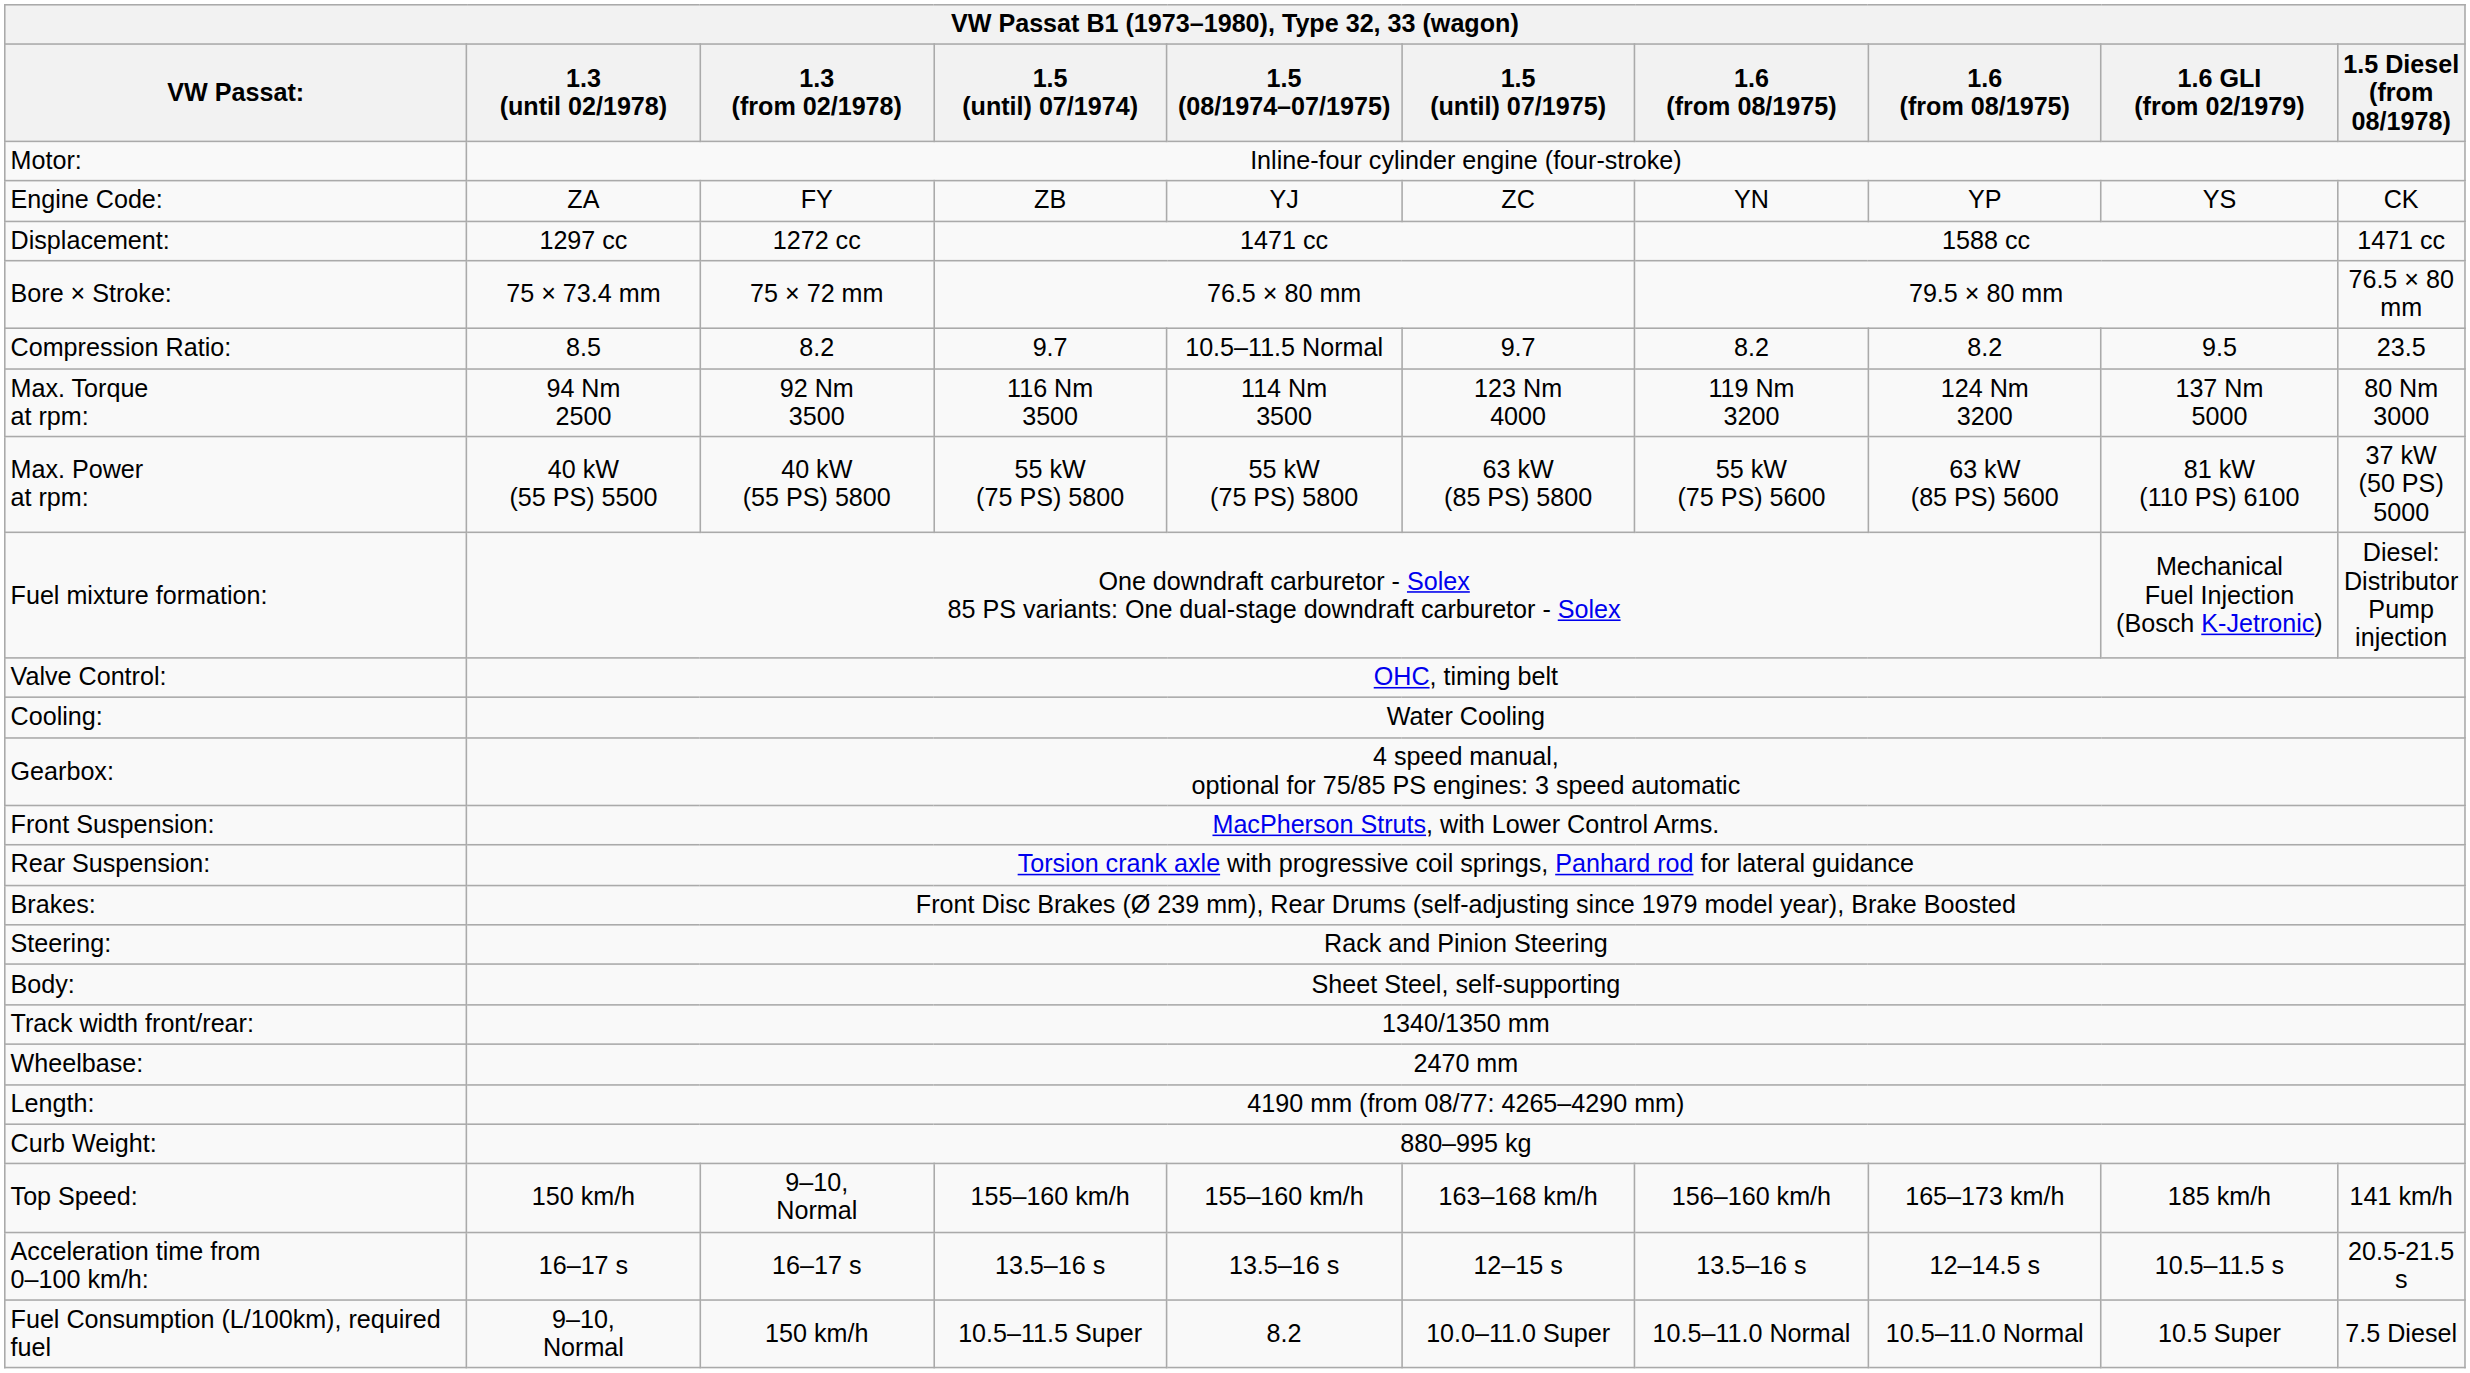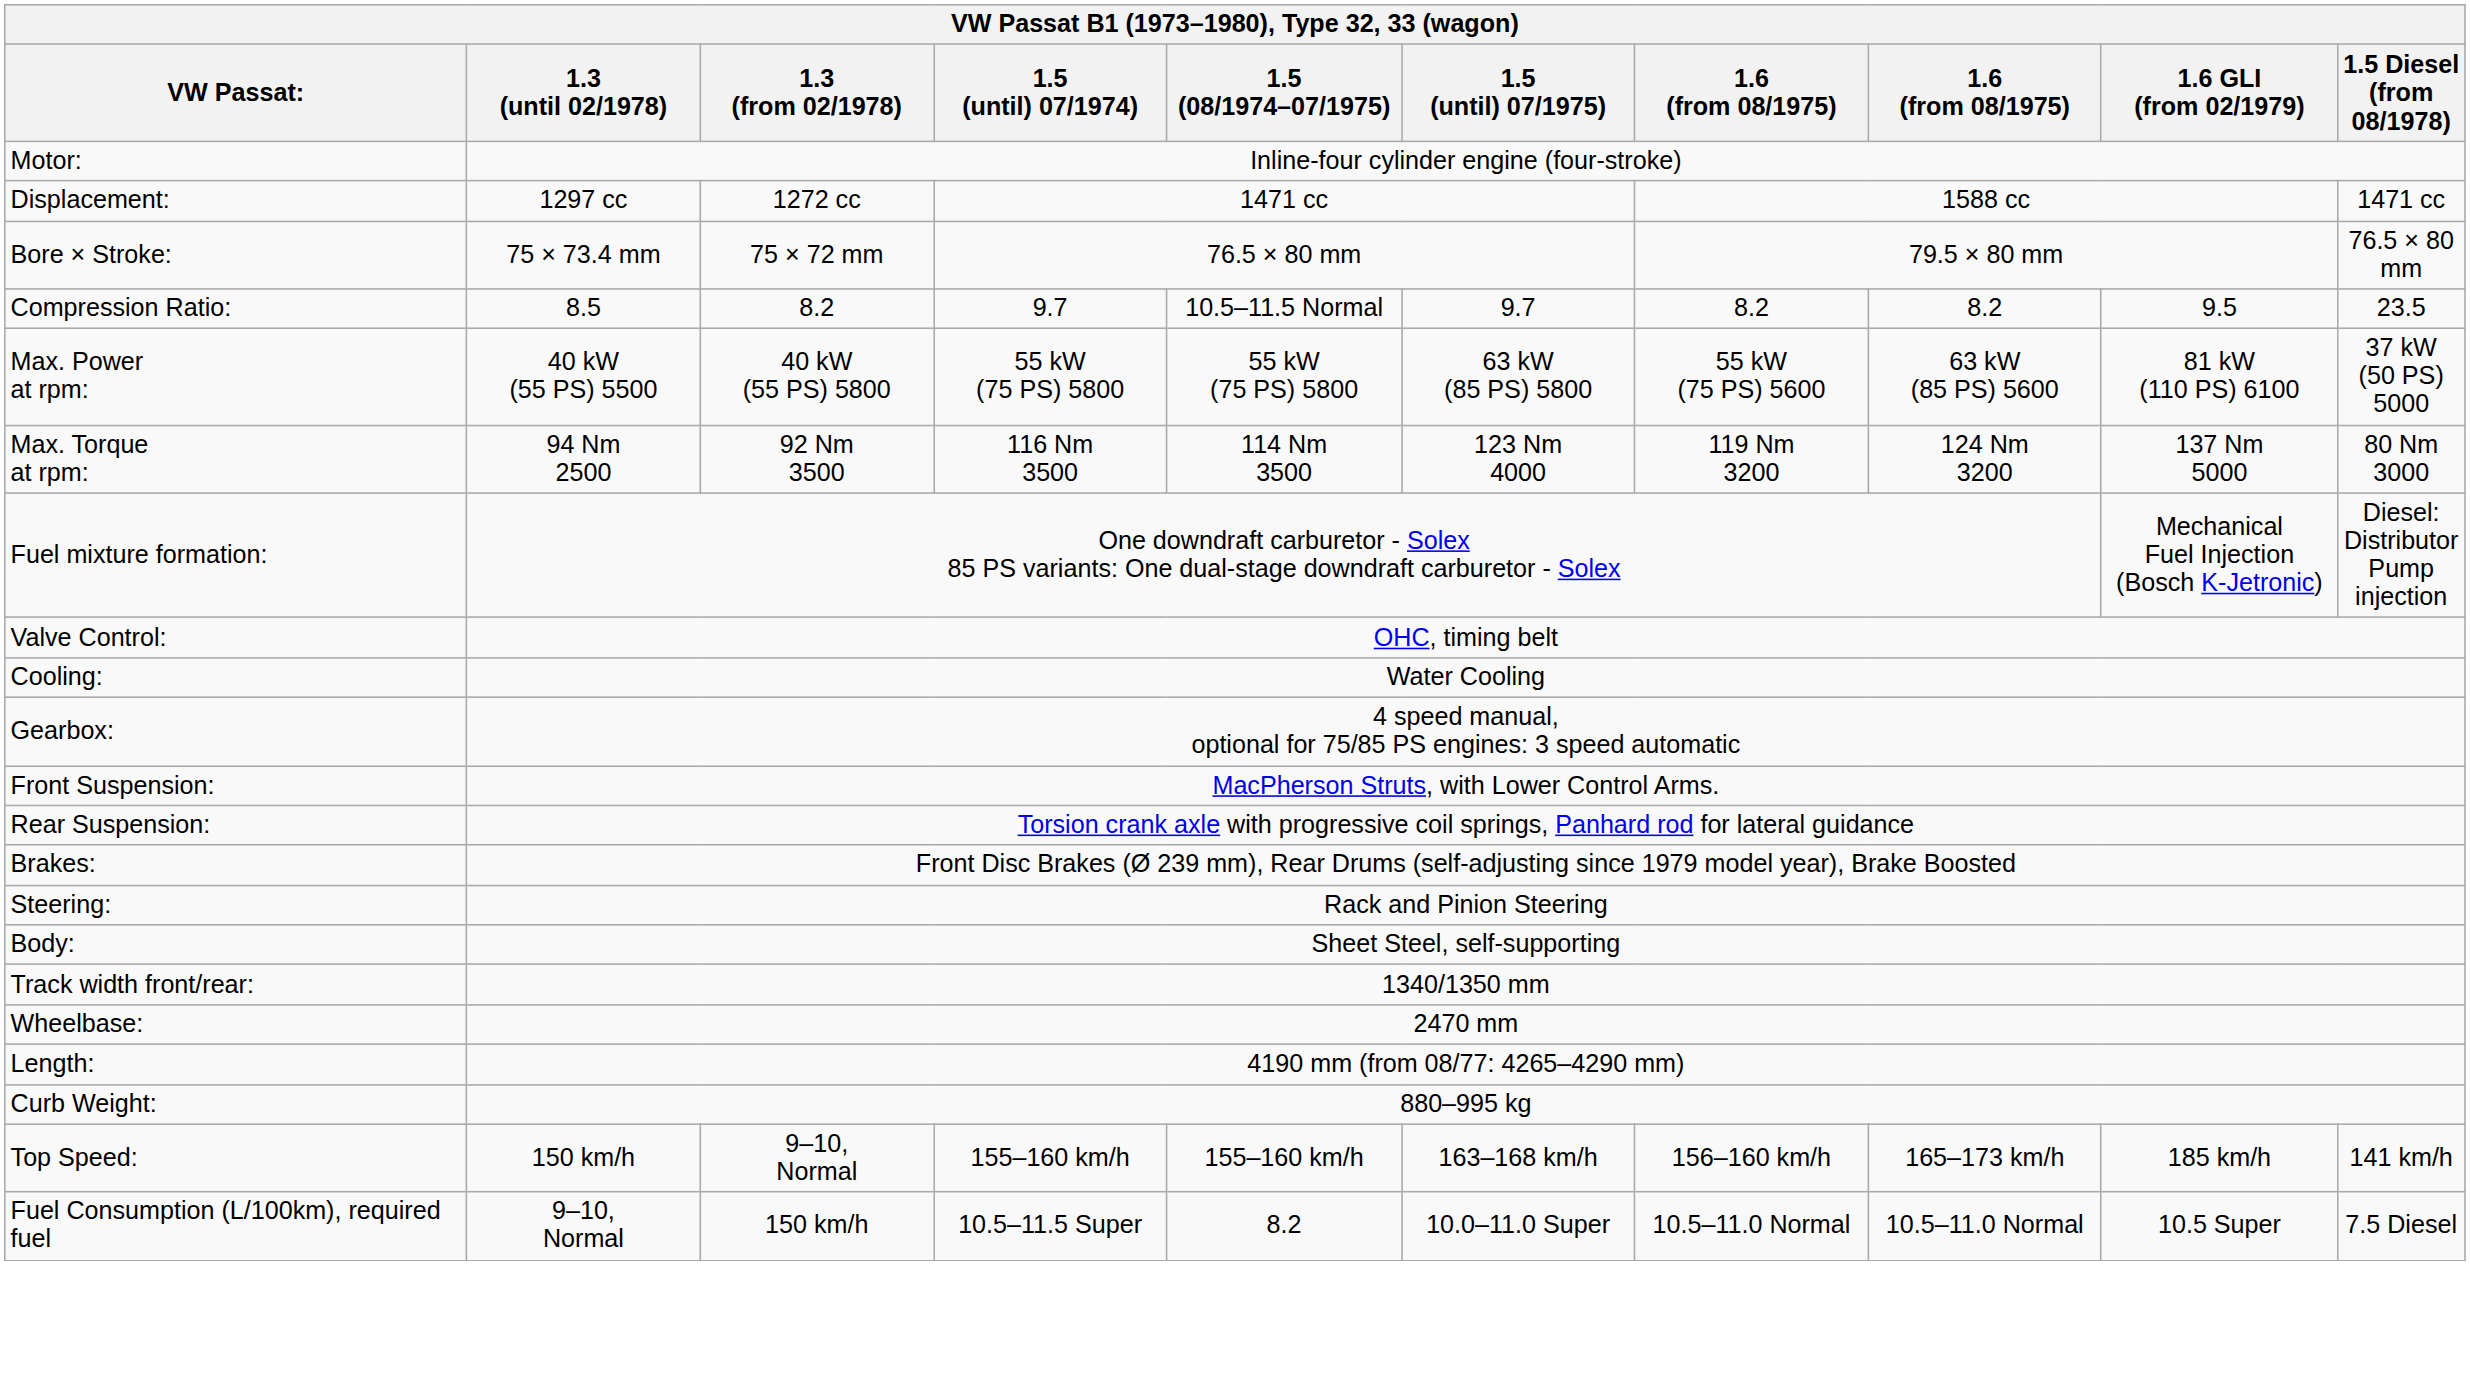- row: (87, 200)
rows swapped: (77, 484) <-> (79, 402)
- row: (136, 1265)
